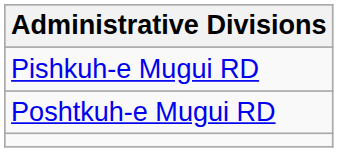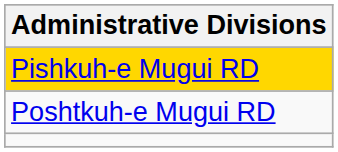(135, 68) no background -> (135, 68) gold background
